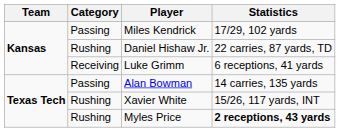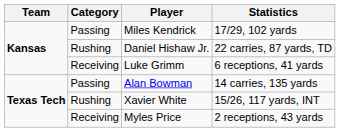(91, 118) Rushing -> (95, 118) Receiving
(272, 118) bold -> (269, 118) normal
